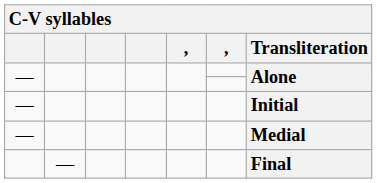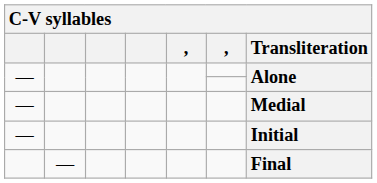(275, 105) Initial -> (278, 105) Medial
(278, 134) Medial -> (275, 134) Initial
